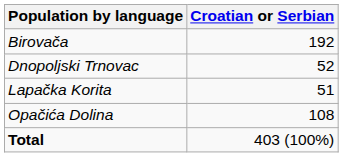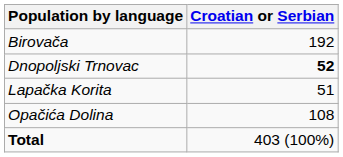(326, 66) normal -> (326, 66) bold
